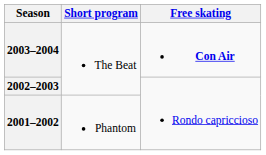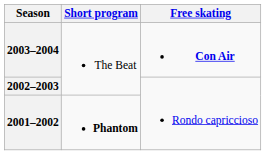(101, 129) normal -> (101, 129) bold
